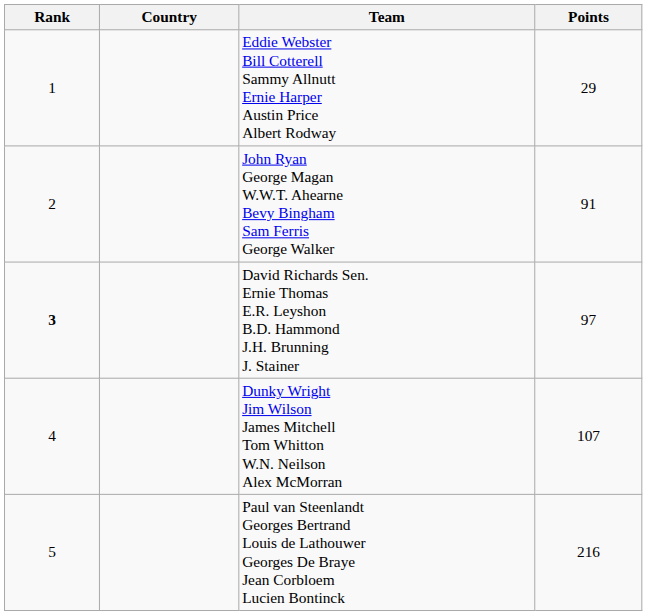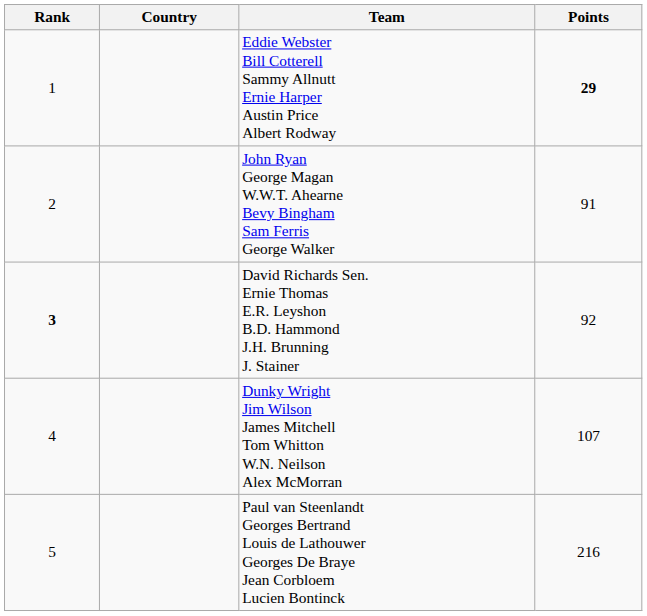(588, 88) normal -> (588, 88) bold
(588, 320) 97 -> (588, 320) 92
